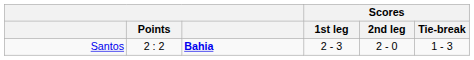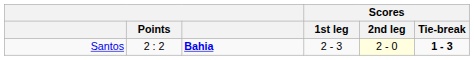(387, 47) no background -> (387, 47) lightyellow background
(442, 47) normal -> (442, 47) bold
